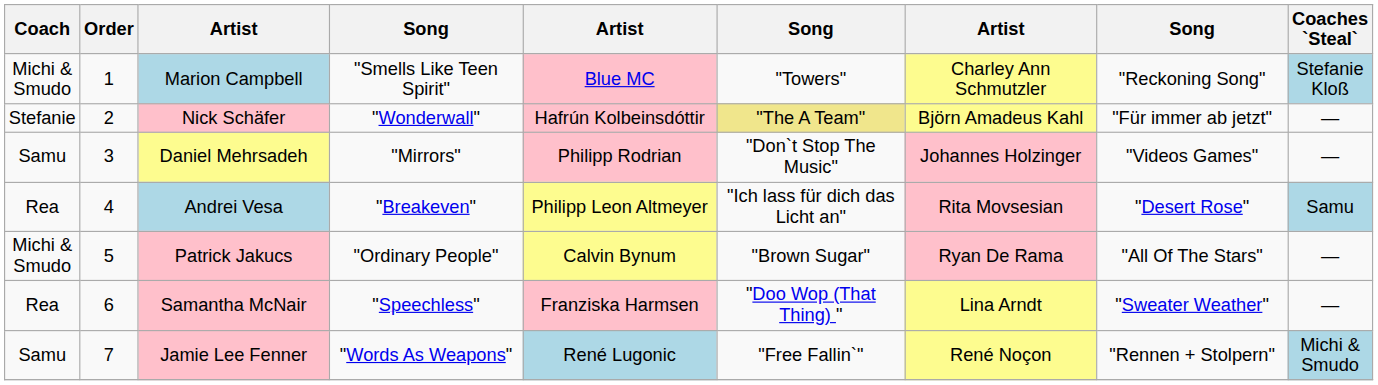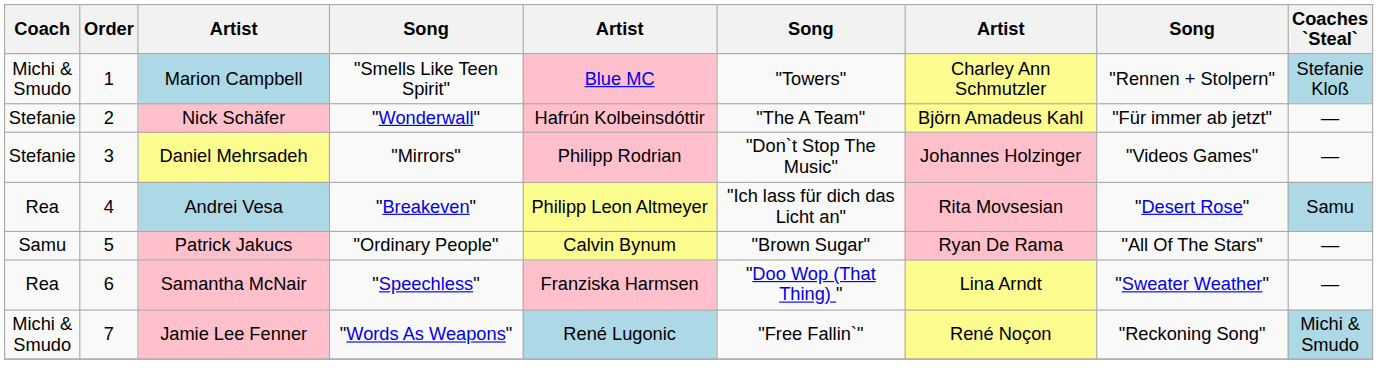(1192, 78) "Reckoning Song" -> (1192, 78) "Rennen + Stolpern"
(811, 117) khaki background -> (811, 117) no background
(42, 157) Samu -> (42, 157) Stefanie
(42, 255) Michi & Smudo -> (42, 245) Samu
(42, 354) Samu -> (42, 334) Michi & Smudo
(1192, 354) "Rennen + Stolpern" -> (1192, 334) "Reckoning Song"
